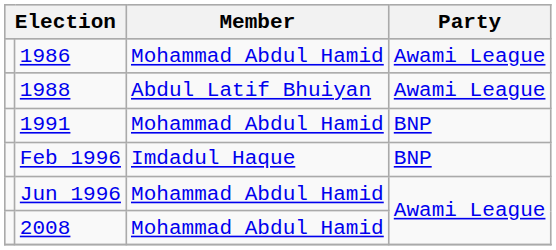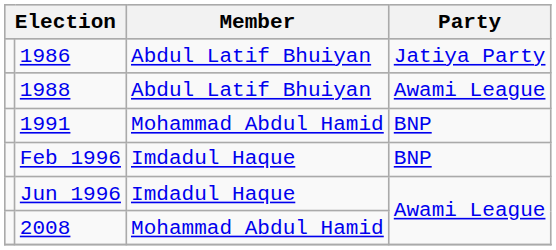(257, 56) Mohammad Abdul Hamid -> (251, 56) Abdul Latif Bhuiyan
(470, 56) Awami League -> (470, 56) Jatiya Party
(257, 194) Mohammad Abdul Hamid -> (213, 194) Imdadul Haque
